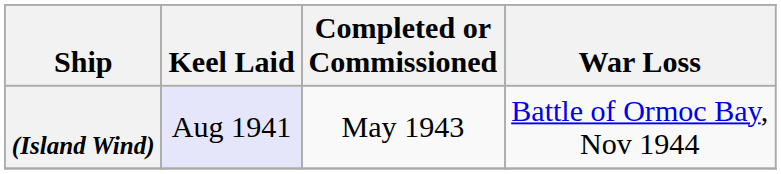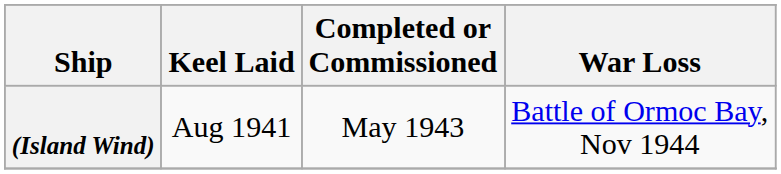(232, 126) lavender background -> (232, 126) no background
